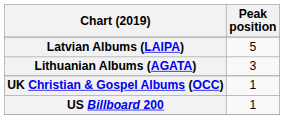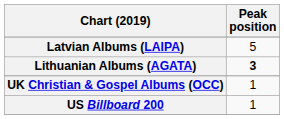(253, 66) normal -> (253, 66) bold
